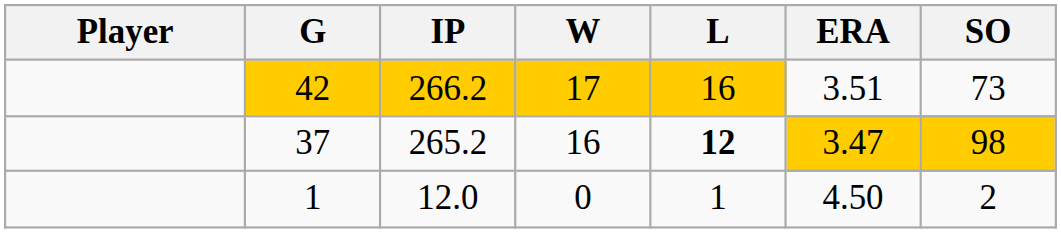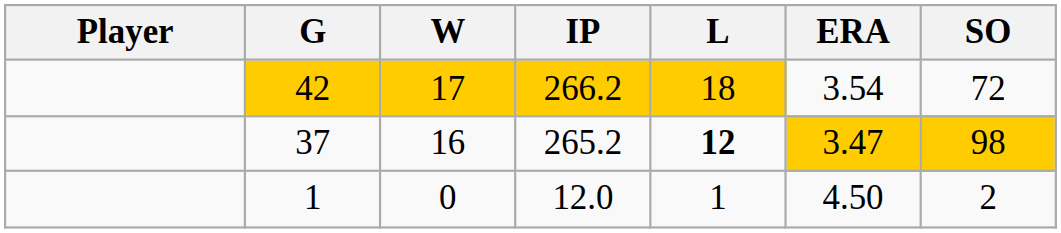columns swapped: (448, 32) <-> (583, 32)
(718, 87) 16 -> (718, 87) 18
(853, 87) 3.51 -> (853, 87) 3.54
(988, 87) 73 -> (988, 87) 72
